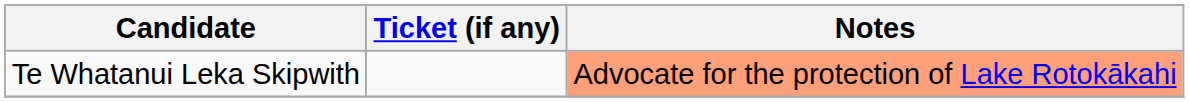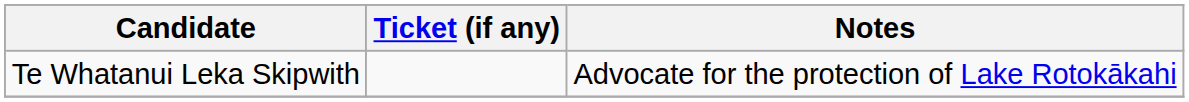(875, 74) lightsalmon background -> (875, 74) no background
